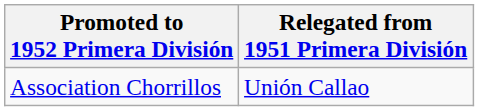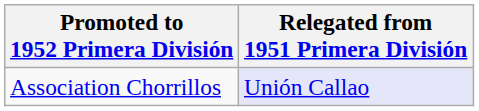(307, 86) no background -> (307, 86) lavender background
